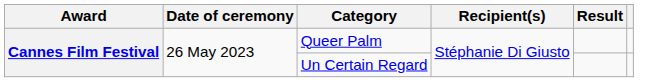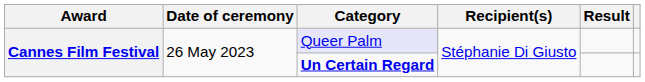(341, 40) no background -> (341, 40) lavender background
(364, 64) normal -> (367, 64) bold
